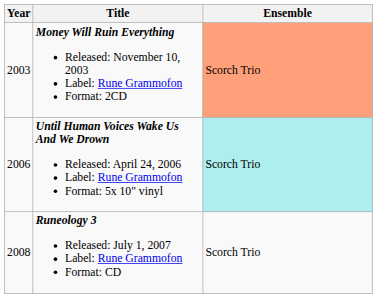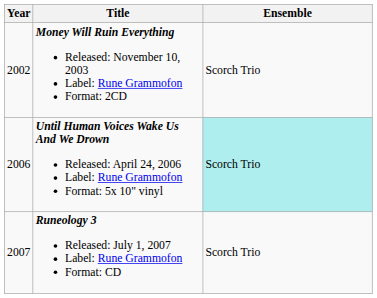(19, 70) 2003 -> (19, 70) 2002
(233, 70) lightsalmon background -> (233, 70) no background
(19, 252) 2008 -> (19, 252) 2007
